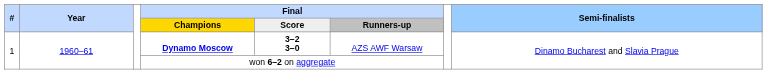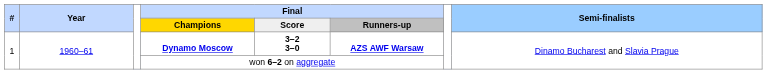(387, 48) normal -> (387, 48) bold
